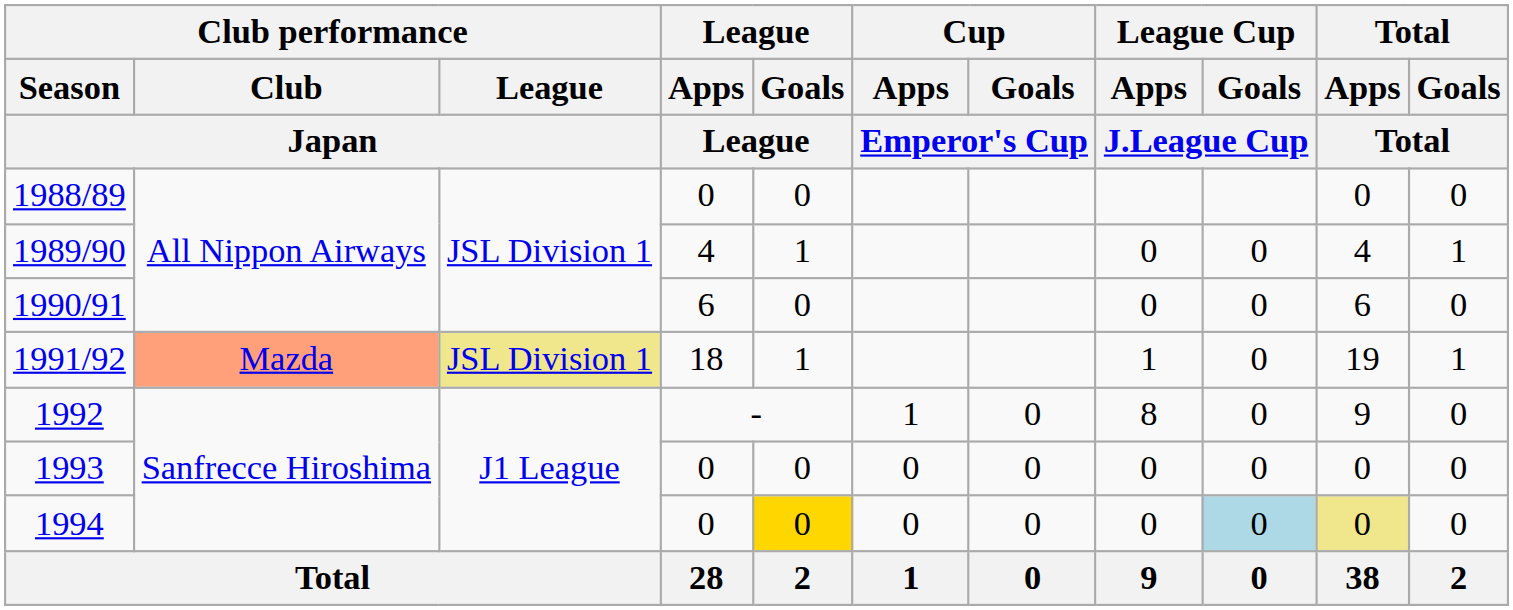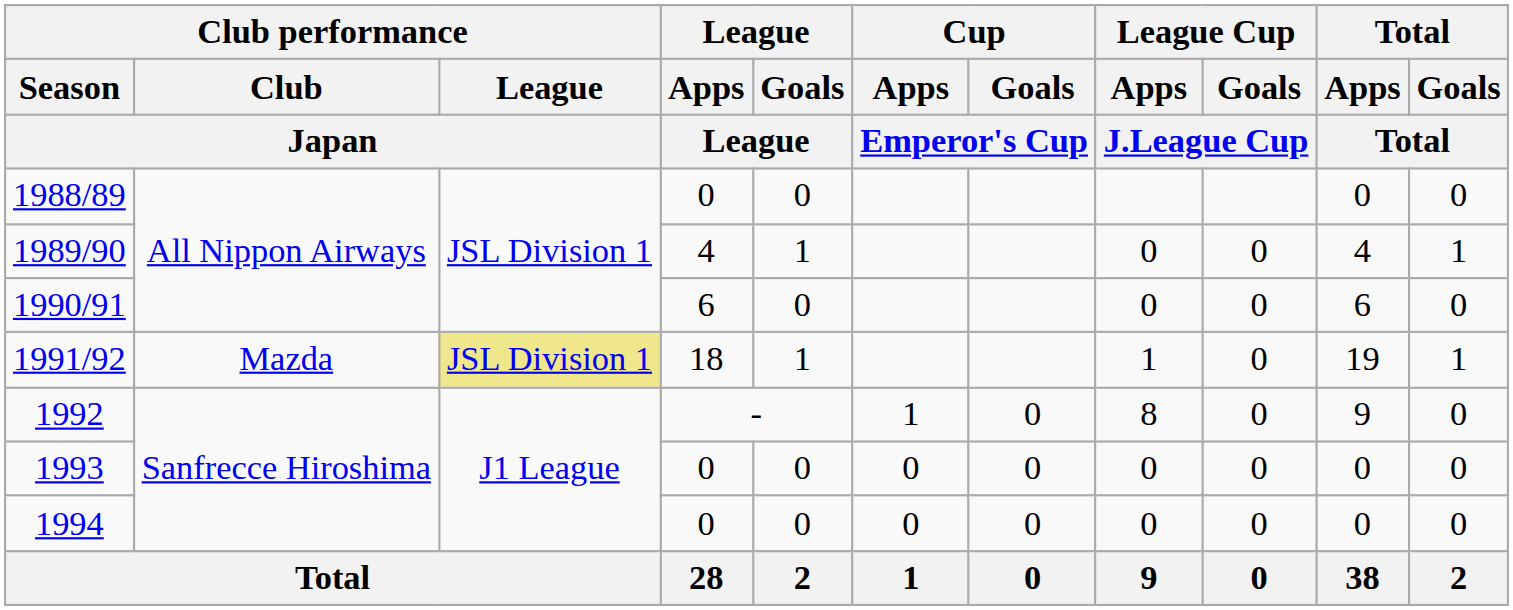(286, 359) lightsalmon background -> (286, 359) no background
(802, 522) gold background -> (802, 522) no background
(1259, 522) lightblue background -> (1259, 522) no background
(1362, 522) khaki background -> (1362, 522) no background
